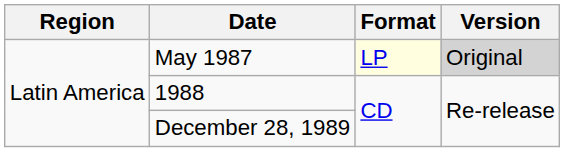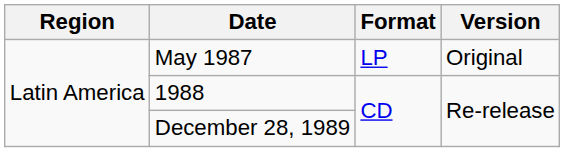(374, 57) lightyellow background -> (374, 57) no background
(484, 57) lightgrey background -> (484, 57) no background
